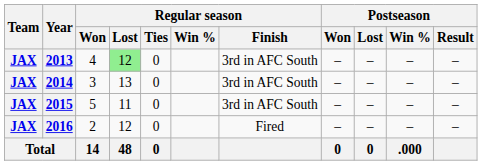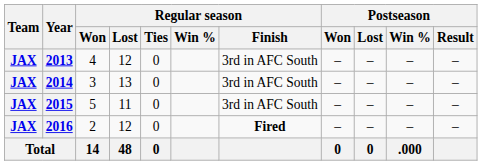(125, 60) lightgreen background -> (125, 60) no background
(270, 127) normal -> (270, 127) bold
